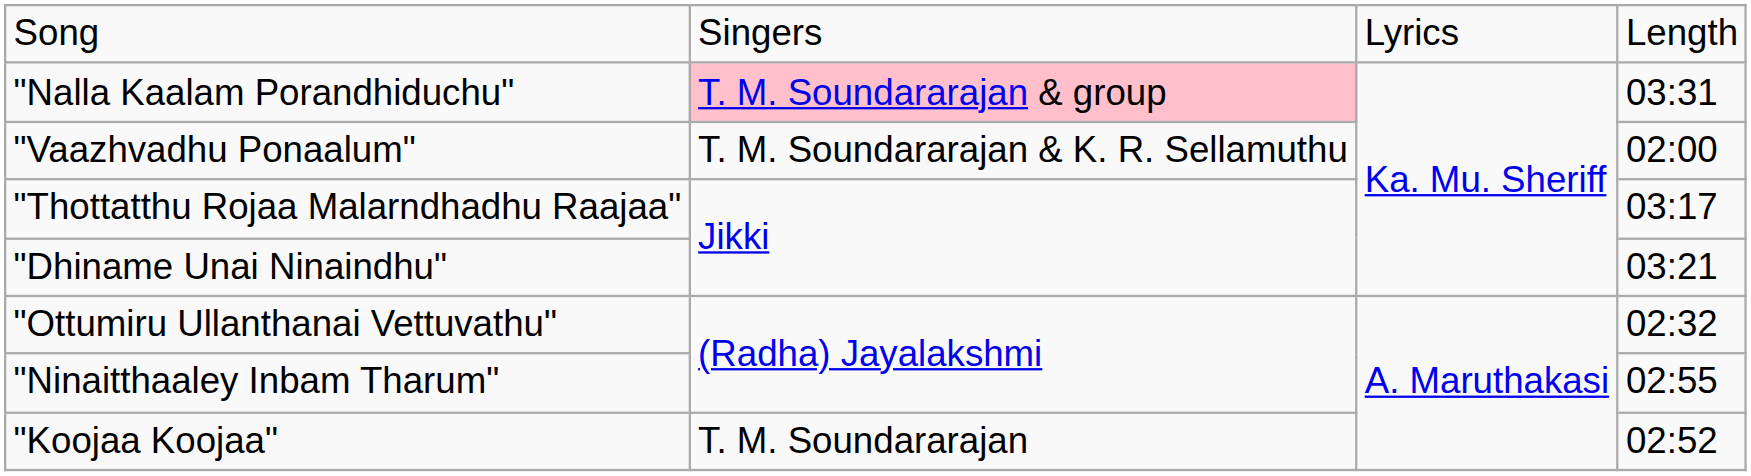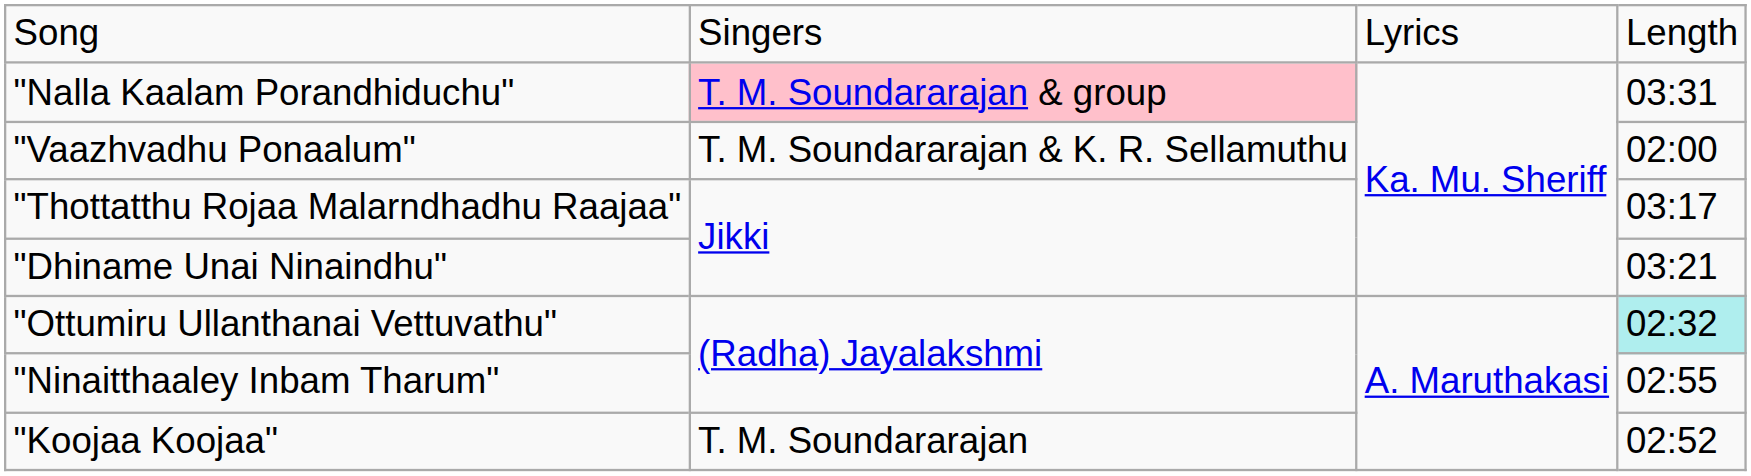(1672, 324) no background -> (1672, 324) paleturquoise background
